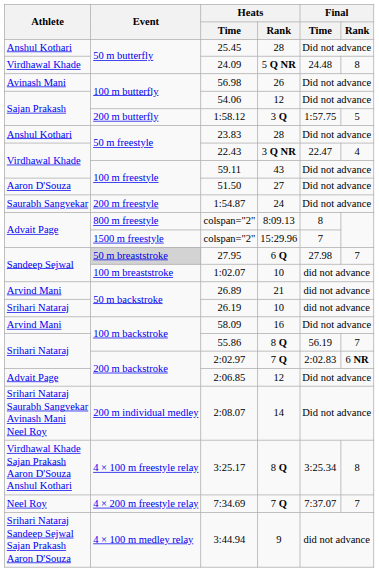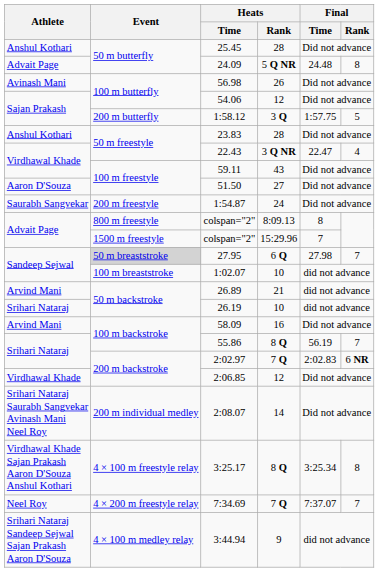(44, 65) Virdhawal Khade -> (33, 65) Advait Page
(33, 377) Advait Page -> (44, 377) Virdhawal Khade
